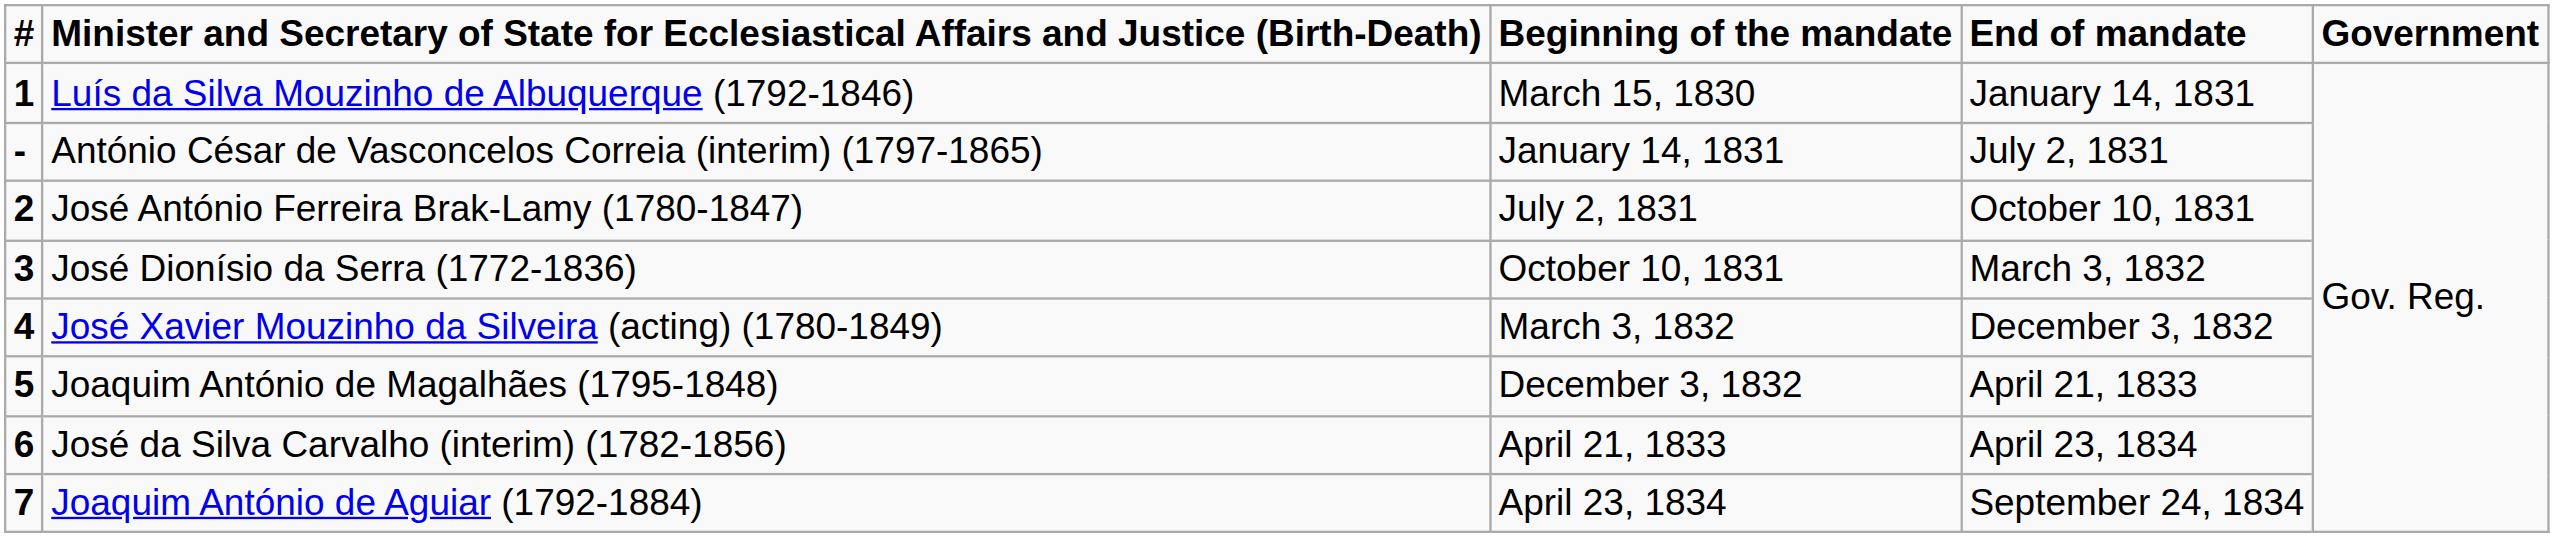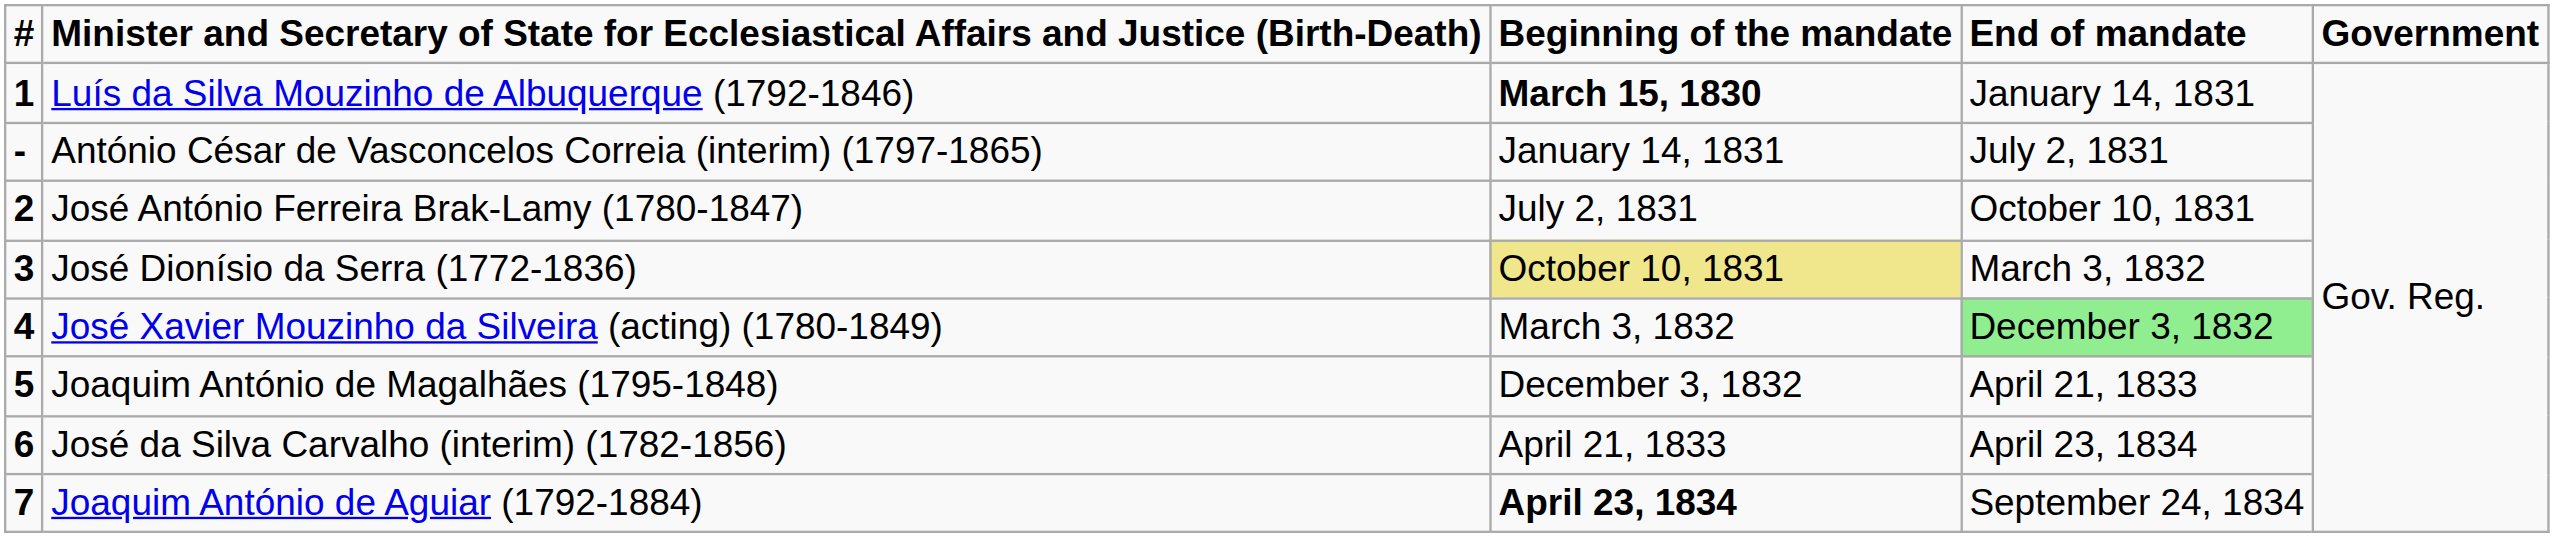(1627, 92) normal -> (1630, 92) bold
(1641, 268) no background -> (1641, 268) khaki background
(2121, 326) no background -> (2121, 326) lightgreen background
(1613, 502) normal -> (1618, 502) bold
